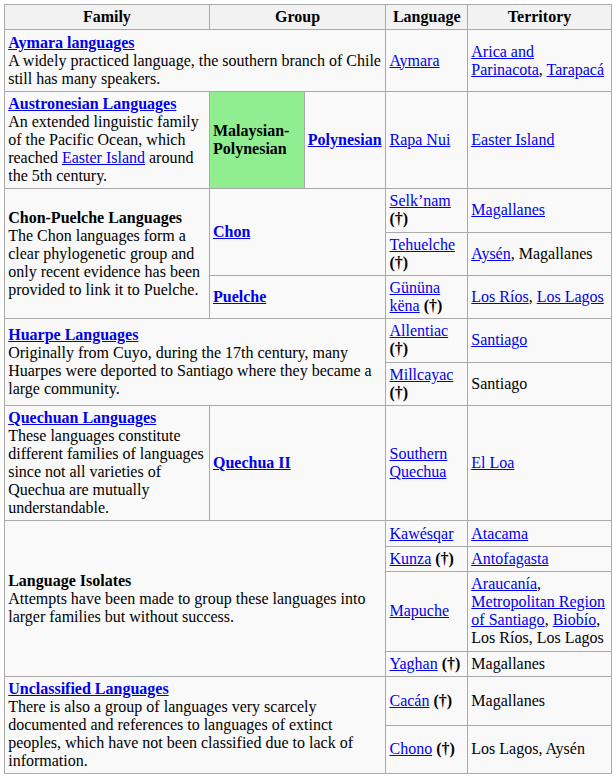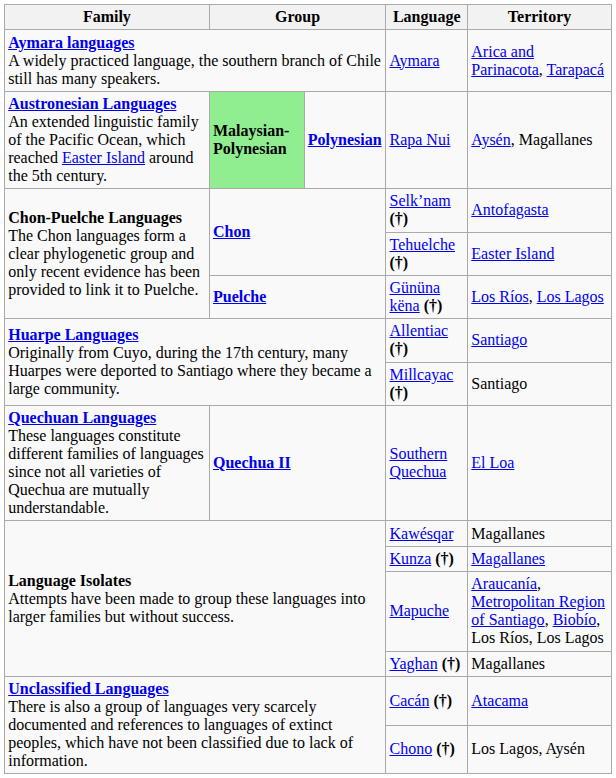(513, 139) Easter Island -> (532, 139) Aysén, Magallanes
(508, 210) Magallanes -> (510, 210) Antofagasta
(532, 253) Aysén, Magallanes -> (513, 253) Easter Island
(500, 533) Atacama -> (508, 533) Magallanes
(510, 558) Antofagasta -> (508, 558) Magallanes
(508, 700) Magallanes -> (500, 700) Atacama
